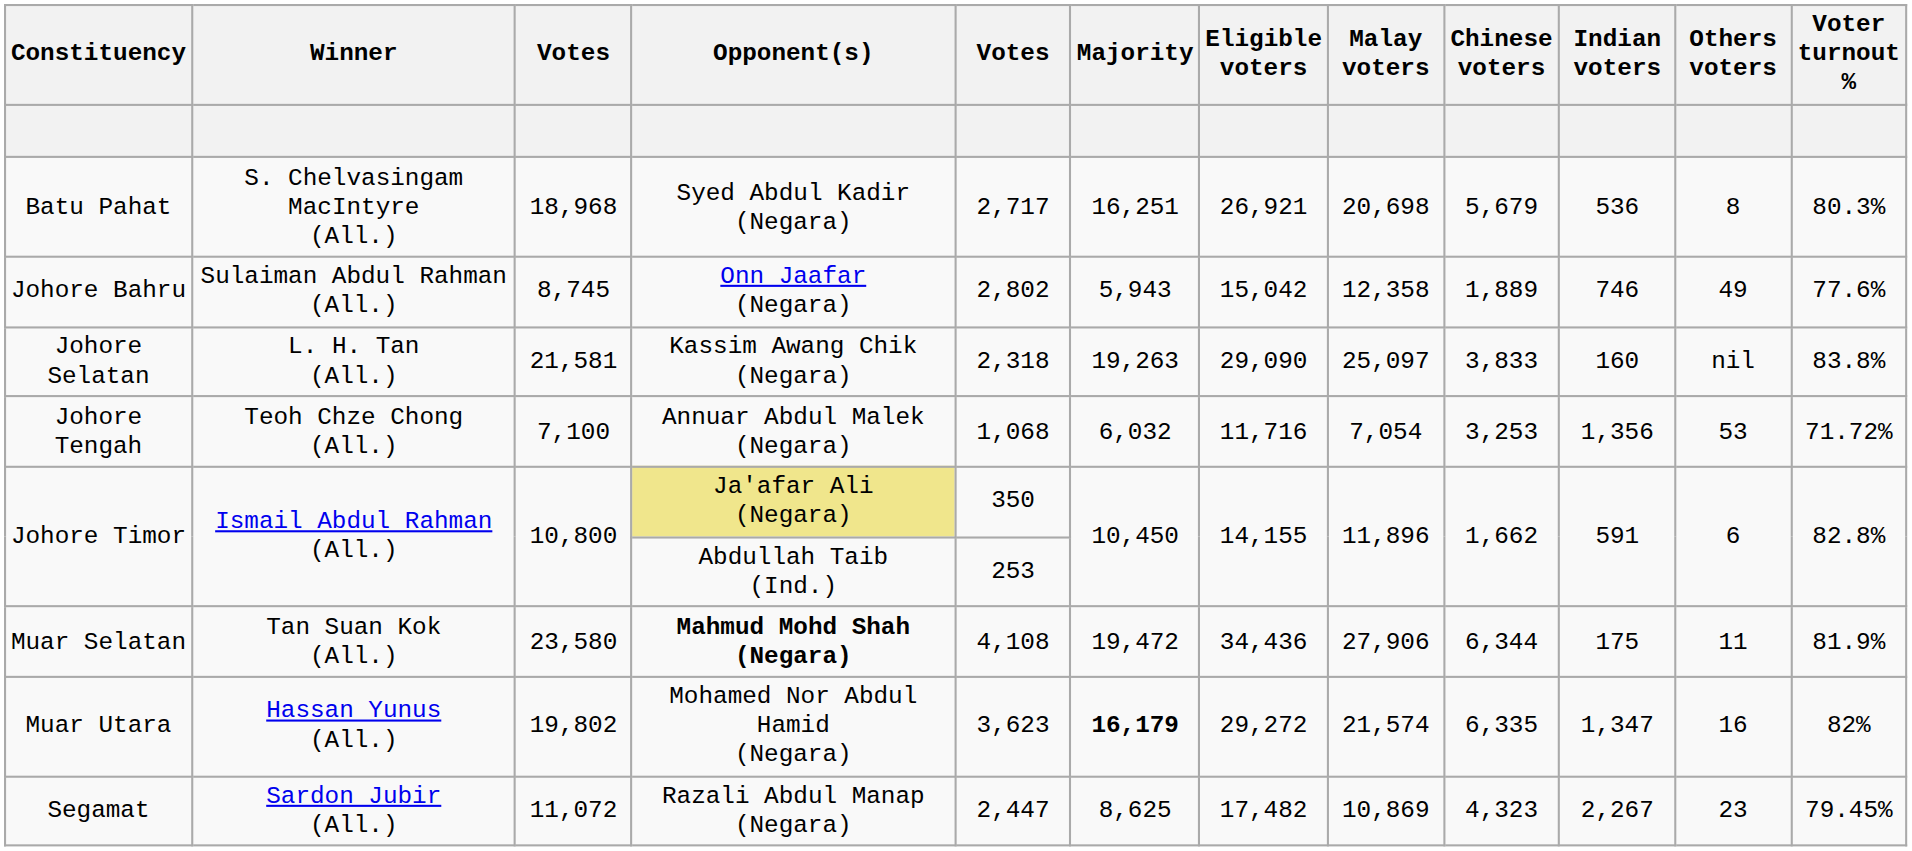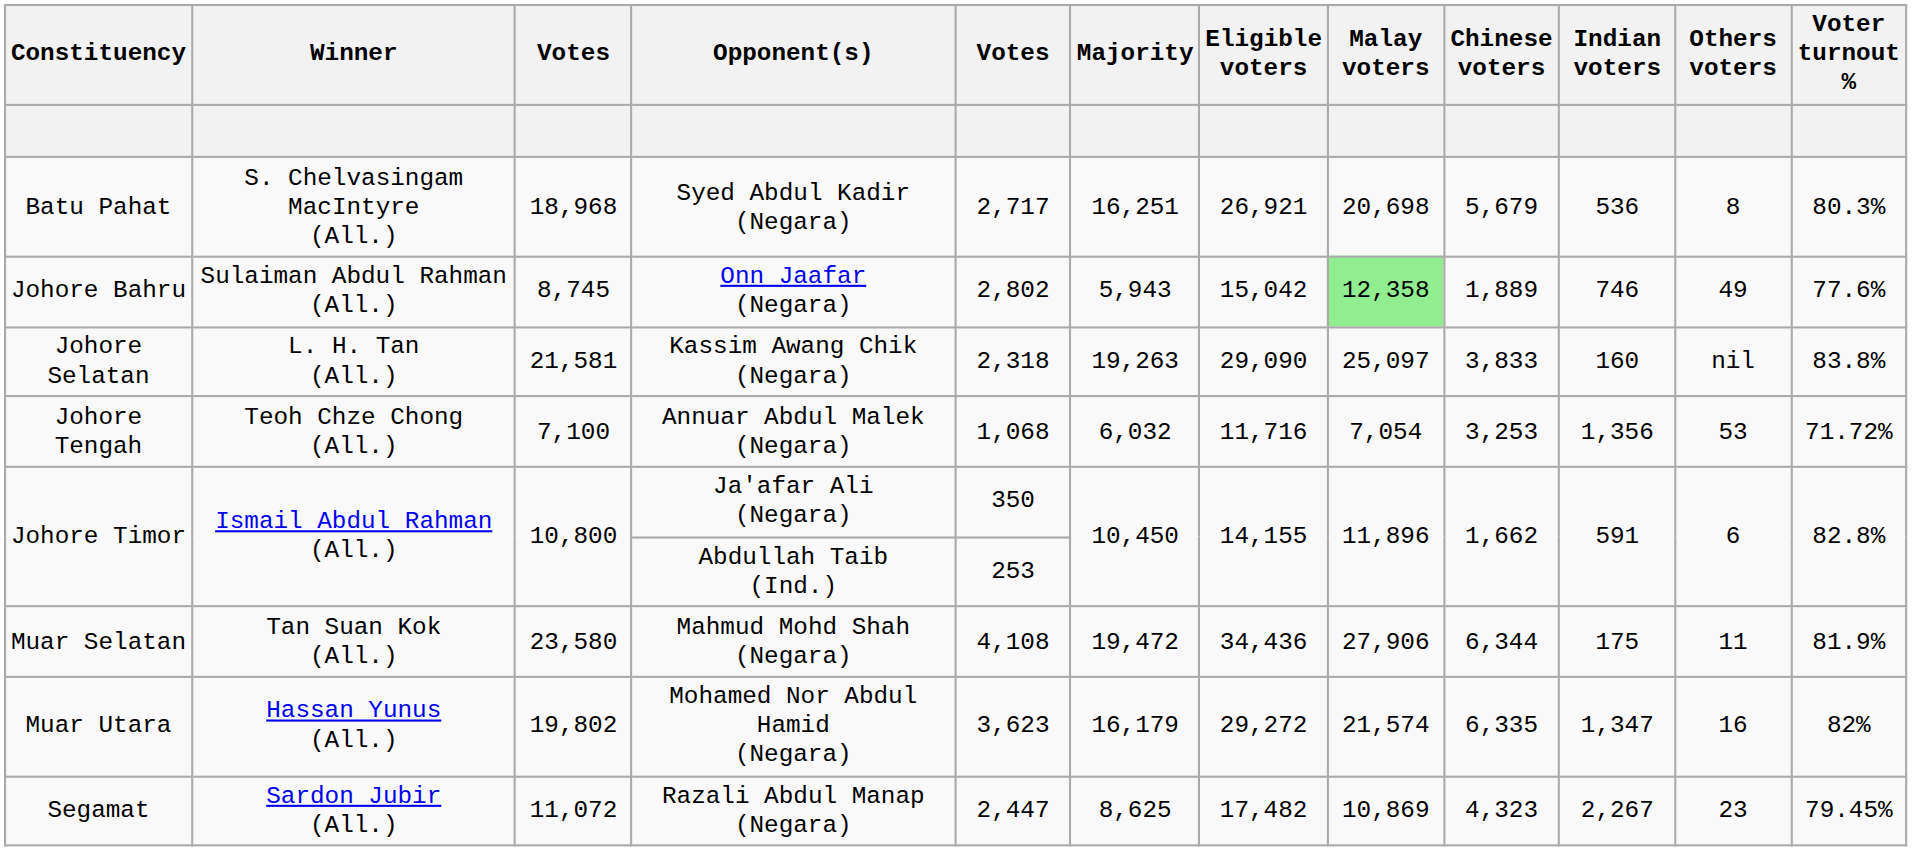(1386, 291) no background -> (1386, 291) lightgreen background
(793, 501) khaki background -> (793, 501) no background
(793, 641) bold -> (793, 641) normal
(1135, 726) bold -> (1135, 726) normal
